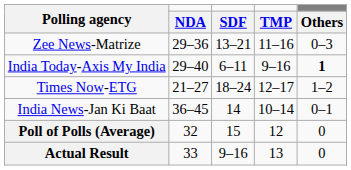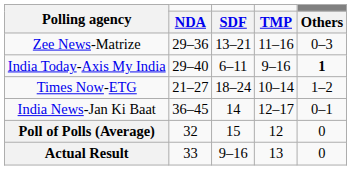(276, 88) 12–17 -> (276, 88) 10–14
(276, 109) 10–14 -> (276, 109) 12–17
